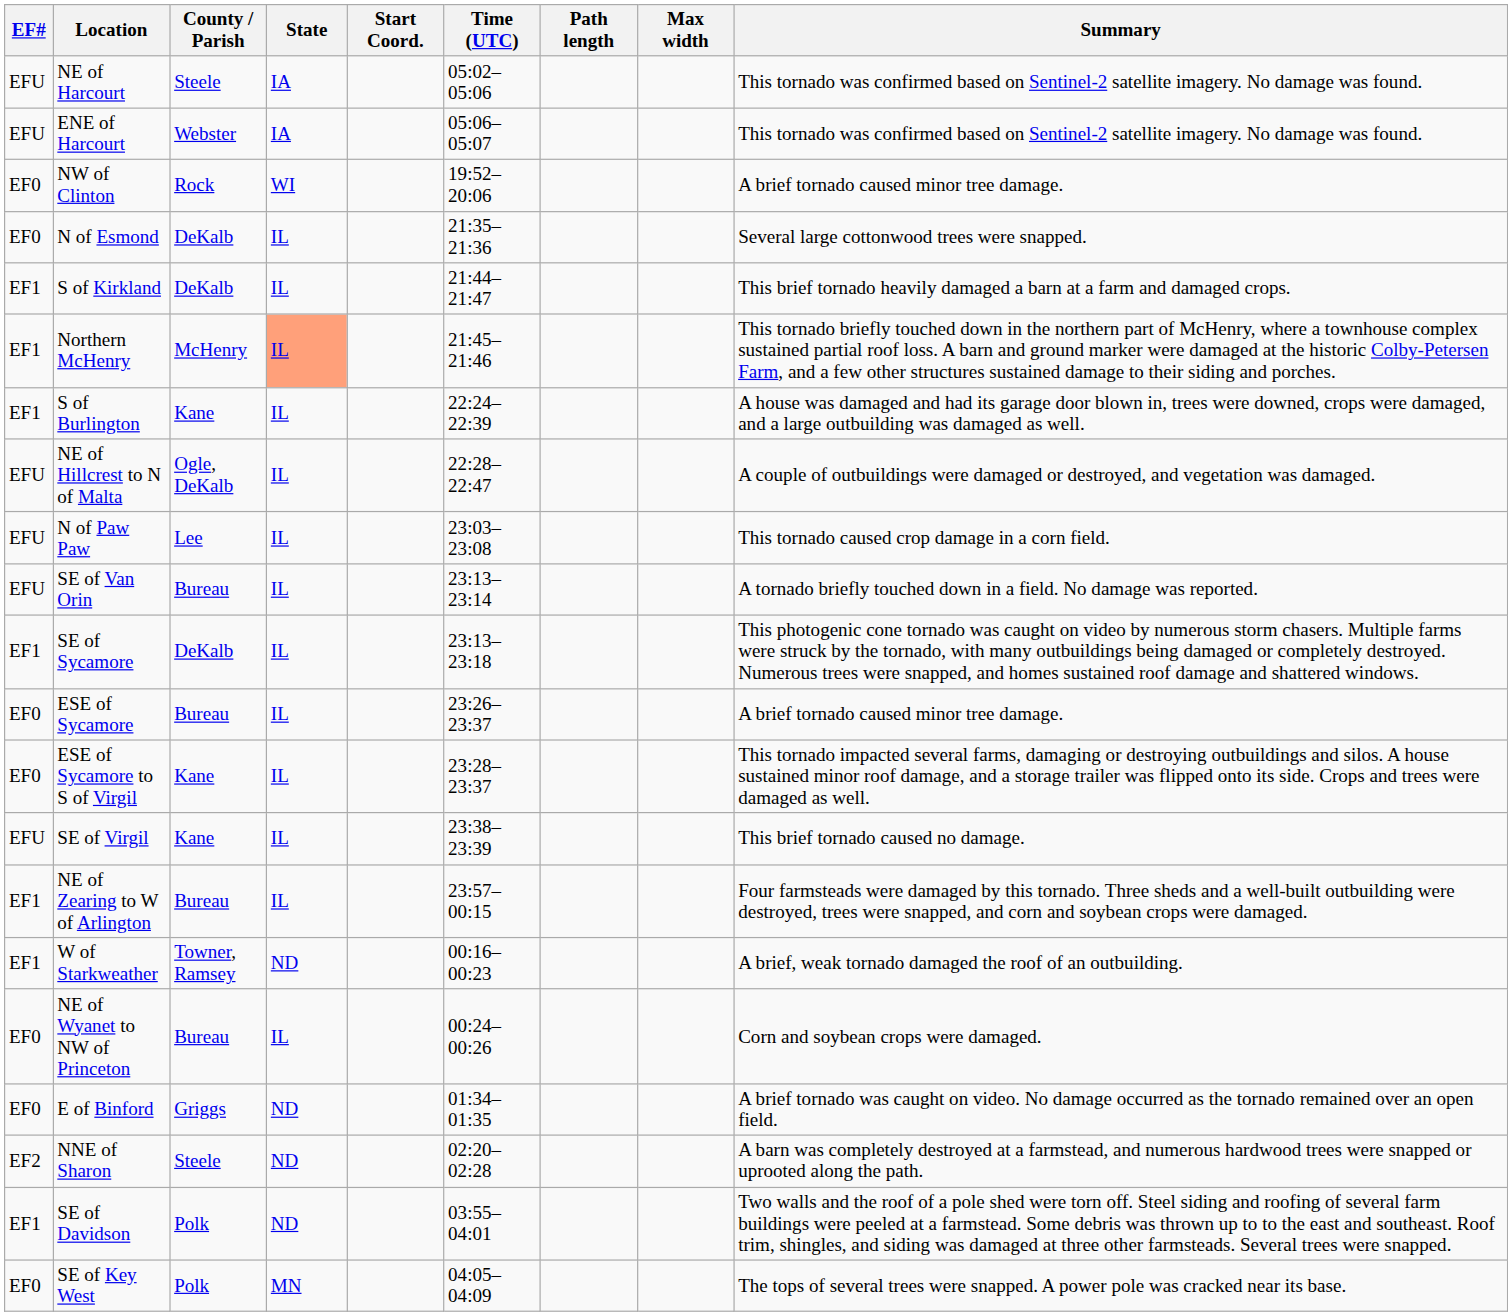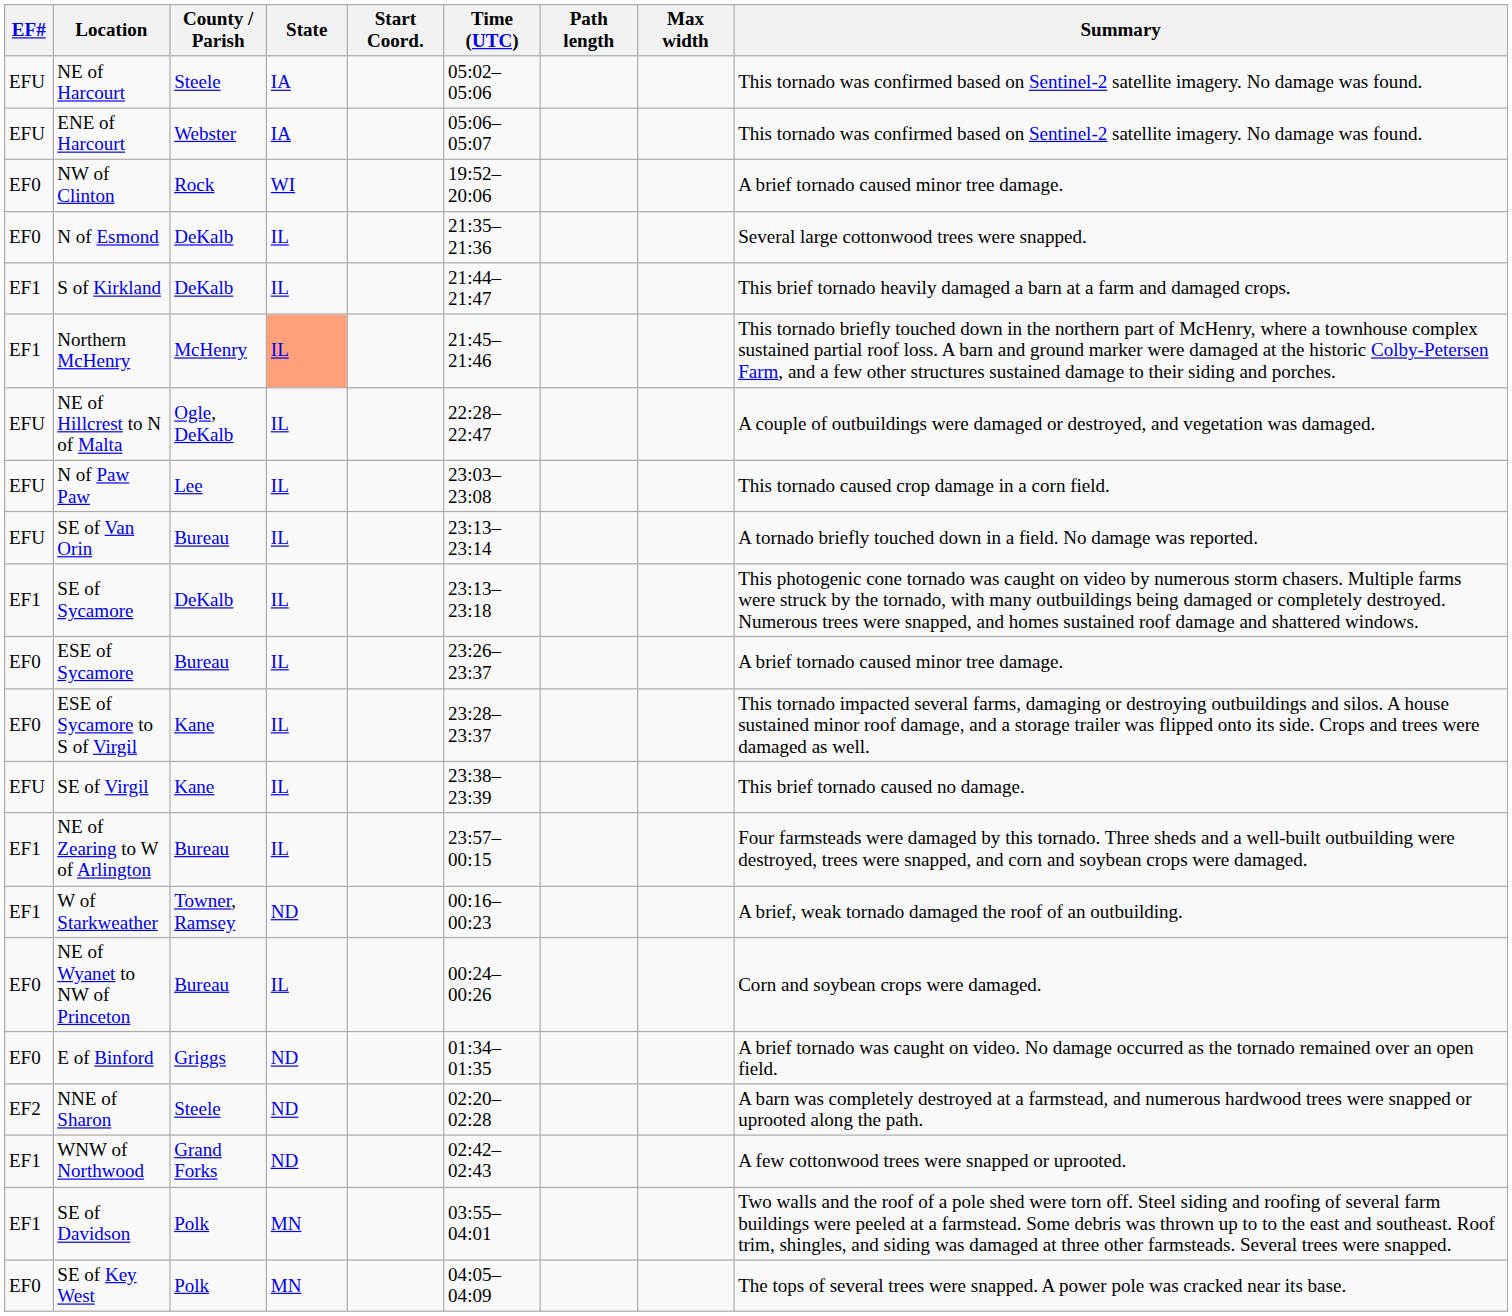- row: (99, 413)
+ row: (101, 1160)
(285, 1223) ND -> (286, 1223) MN
